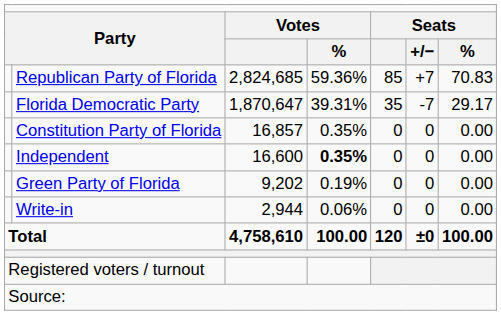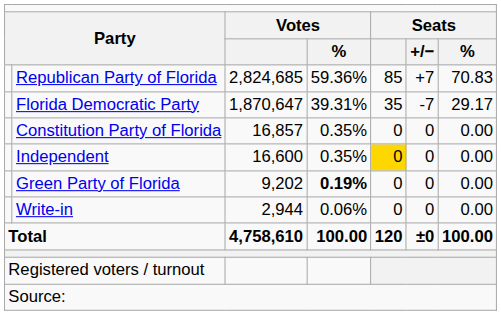(344, 157) bold -> (344, 157) normal
(398, 157) no background -> (398, 157) gold background
(344, 183) normal -> (344, 183) bold
